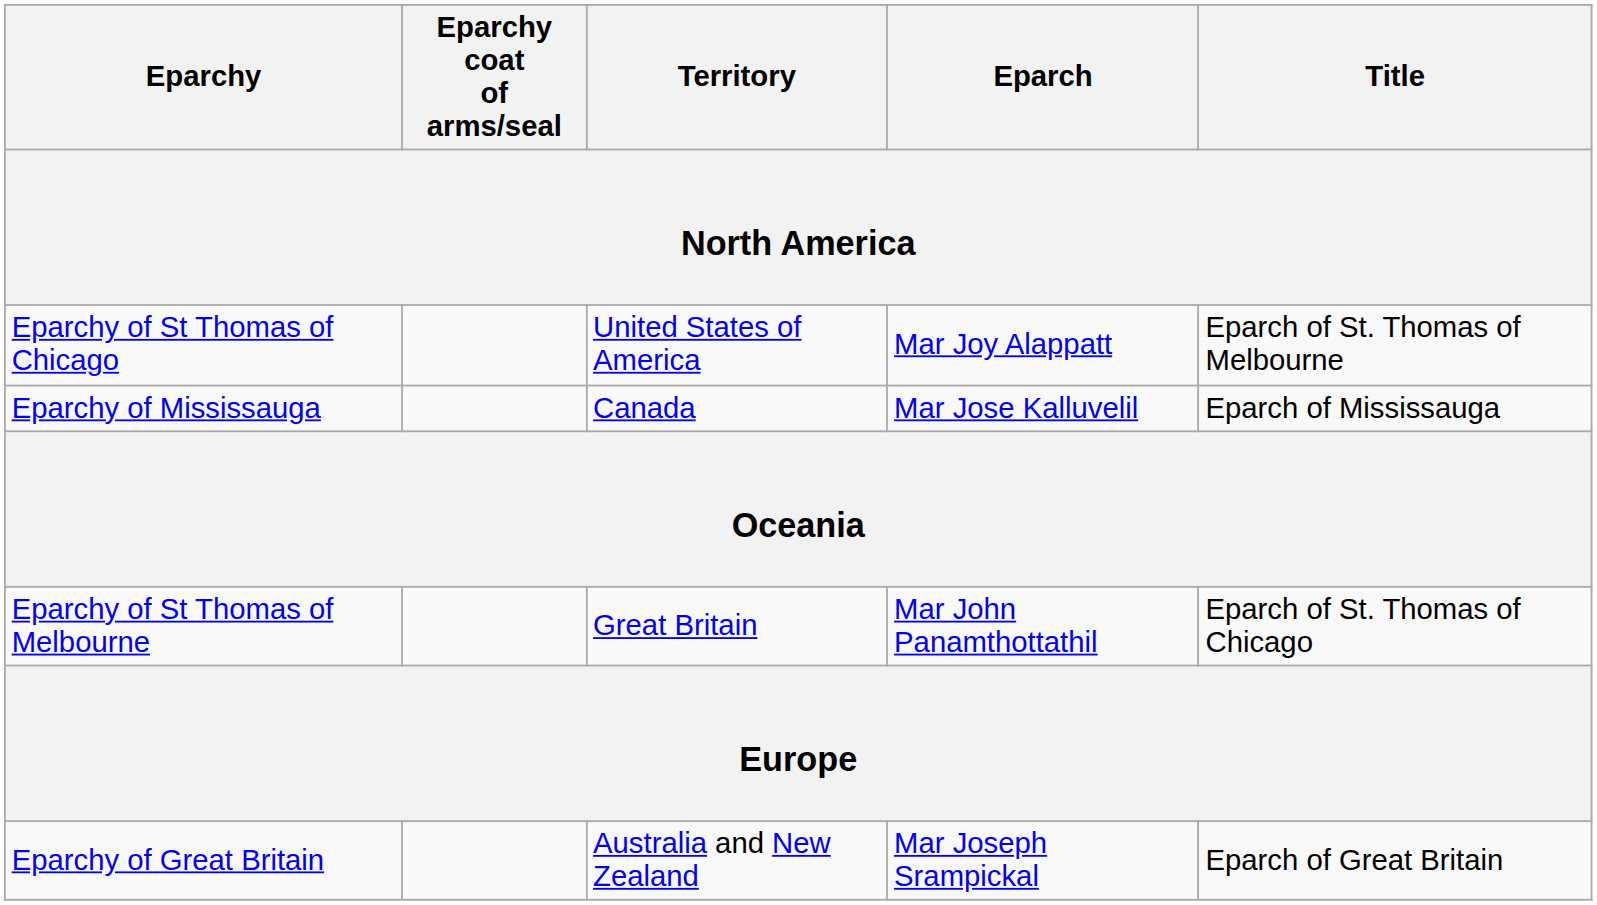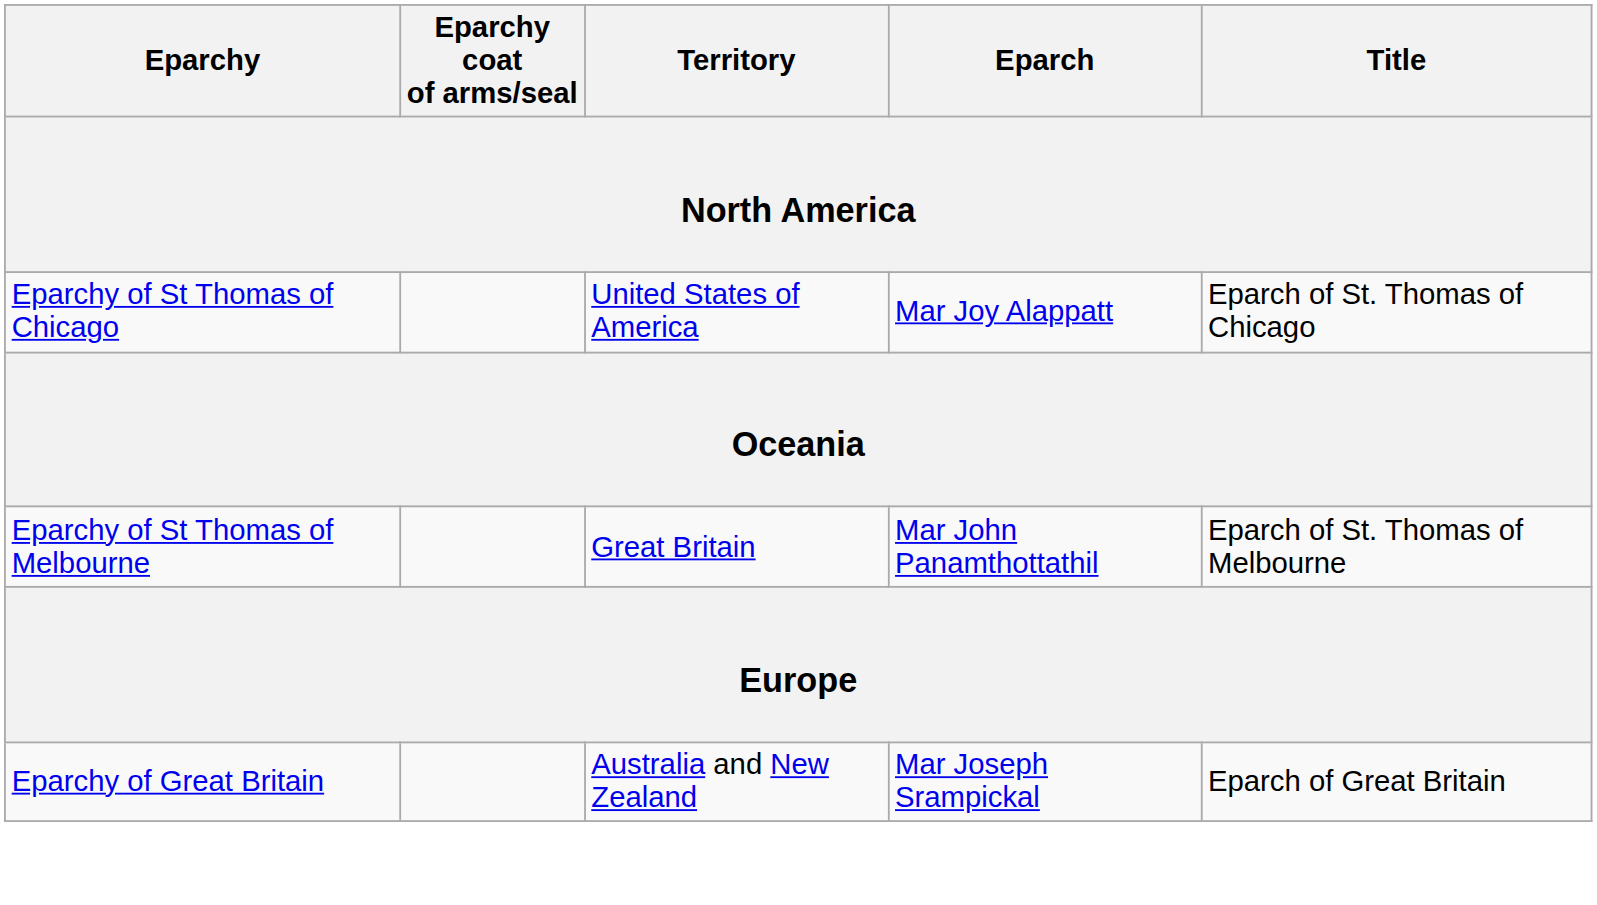(1363, 344) Eparch of St. Thomas of Melbourne -> (1366, 311) Eparch of St. Thomas of Chicago
- row: (166, 407)
(1363, 625) Eparch of St. Thomas of Chicago -> (1366, 546) Eparch of St. Thomas of Melbourne
